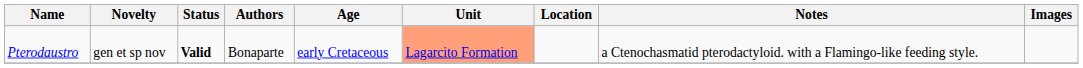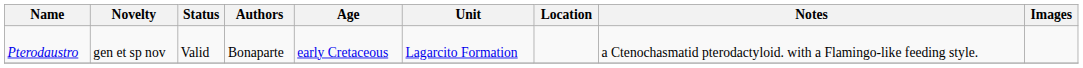(196, 52) bold -> (195, 52) normal
(462, 52) lightsalmon background -> (462, 52) no background
